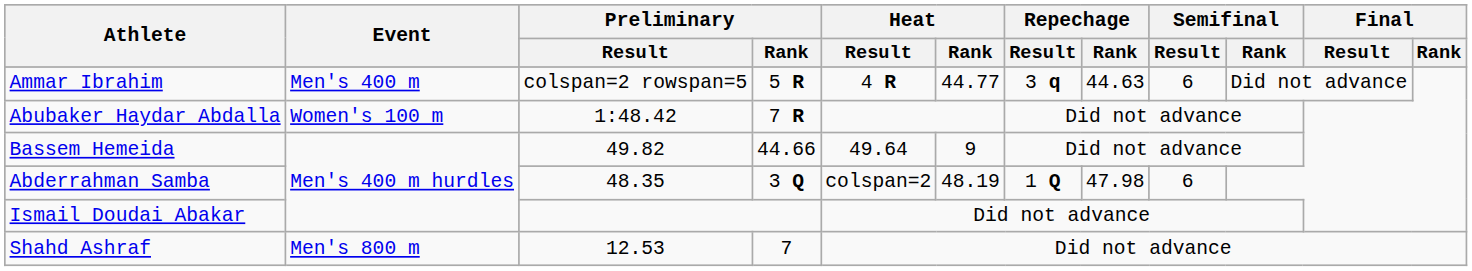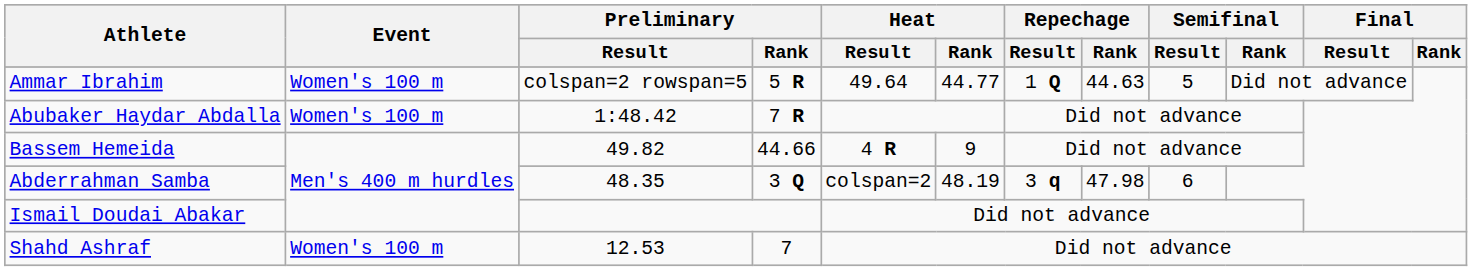(355, 83) Men's 400 m -> (367, 83) Women's 100 m
(878, 83) 4 R -> (878, 83) 49.64
(1043, 83) 3 q -> (1043, 83) 1 Q
(1188, 83) 6 -> (1188, 83) 5
(878, 149) 49.64 -> (878, 149) 4 R
(1043, 182) 1 Q -> (1043, 182) 3 q
(355, 248) Men's 800 m -> (367, 248) Women's 100 m
